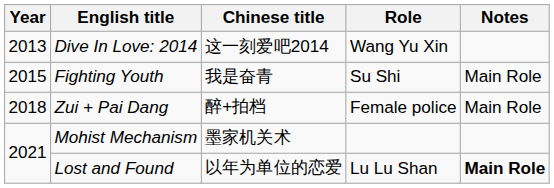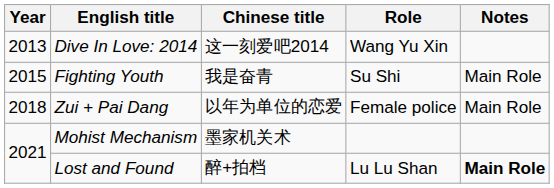(236, 107) 醉+拍档 -> (274, 107) 以年为单位的恋爱
(274, 167) 以年为单位的恋爱 -> (236, 167) 醉+拍档
